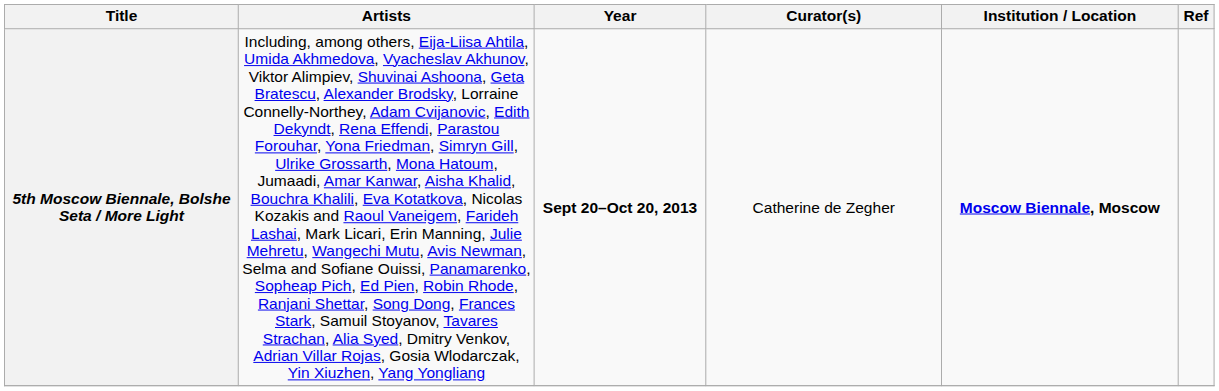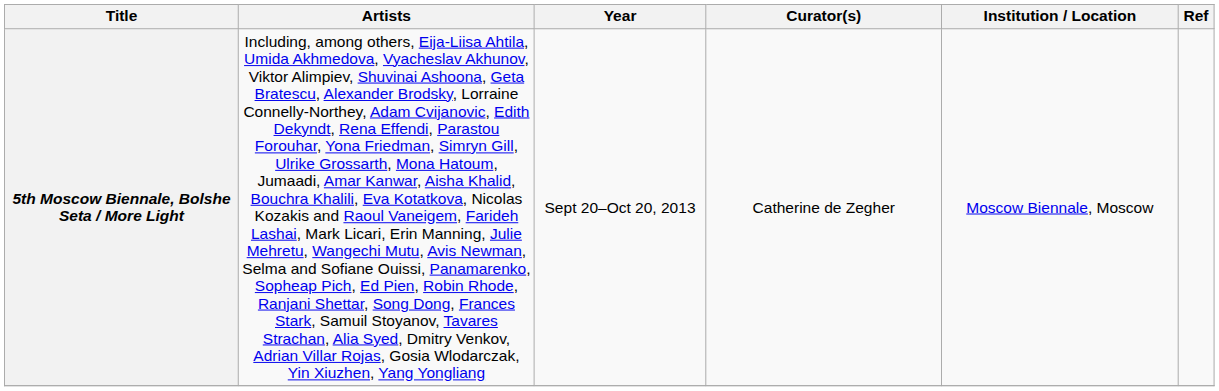(620, 207) bold -> (620, 207) normal
(1060, 207) bold -> (1060, 207) normal
